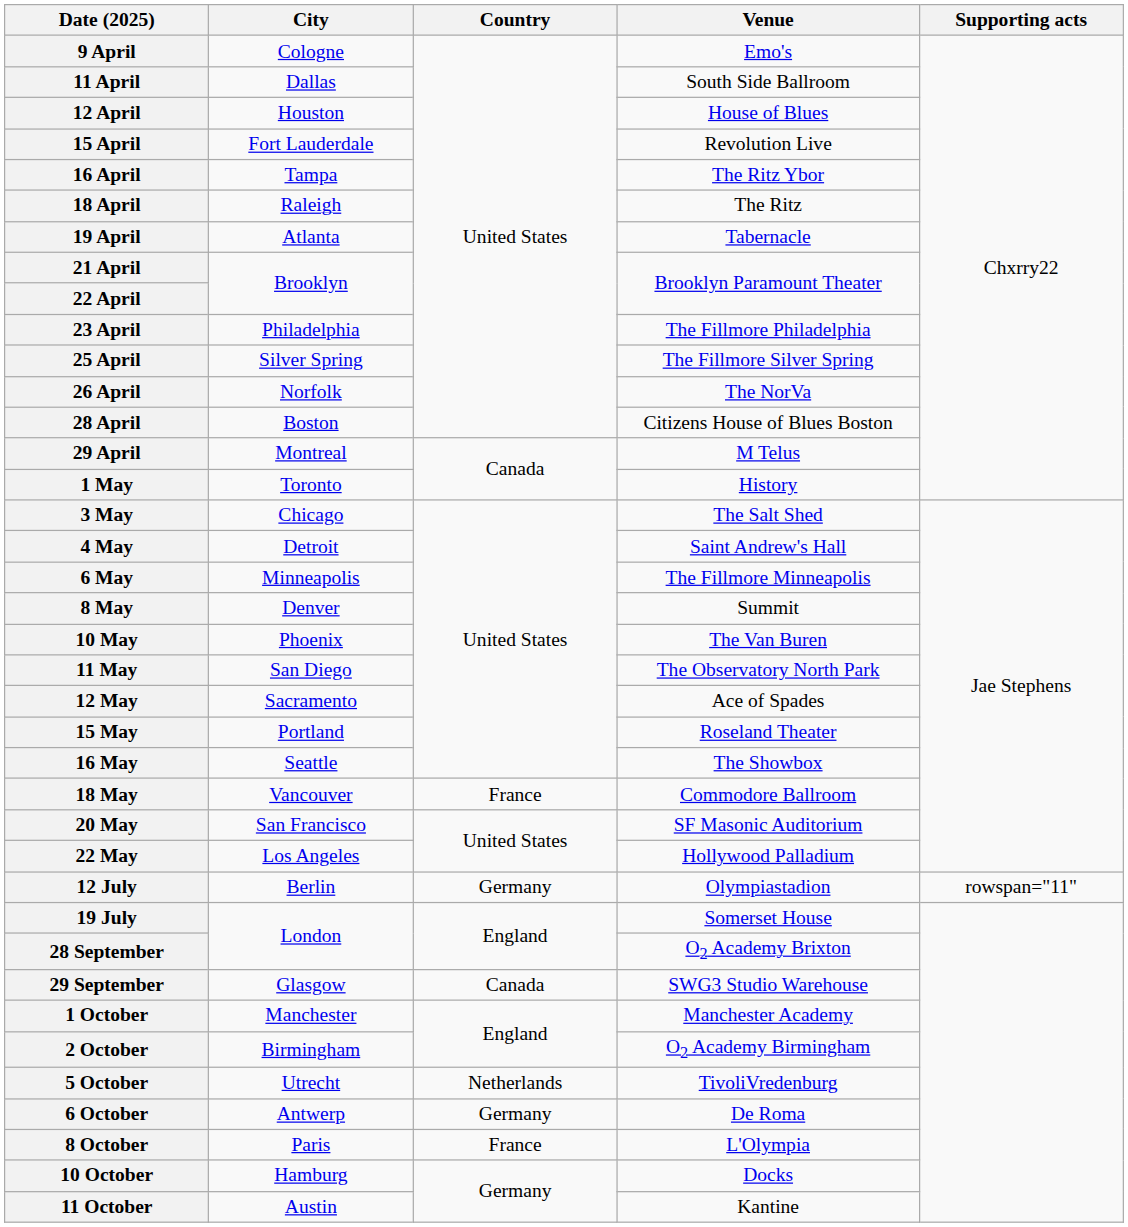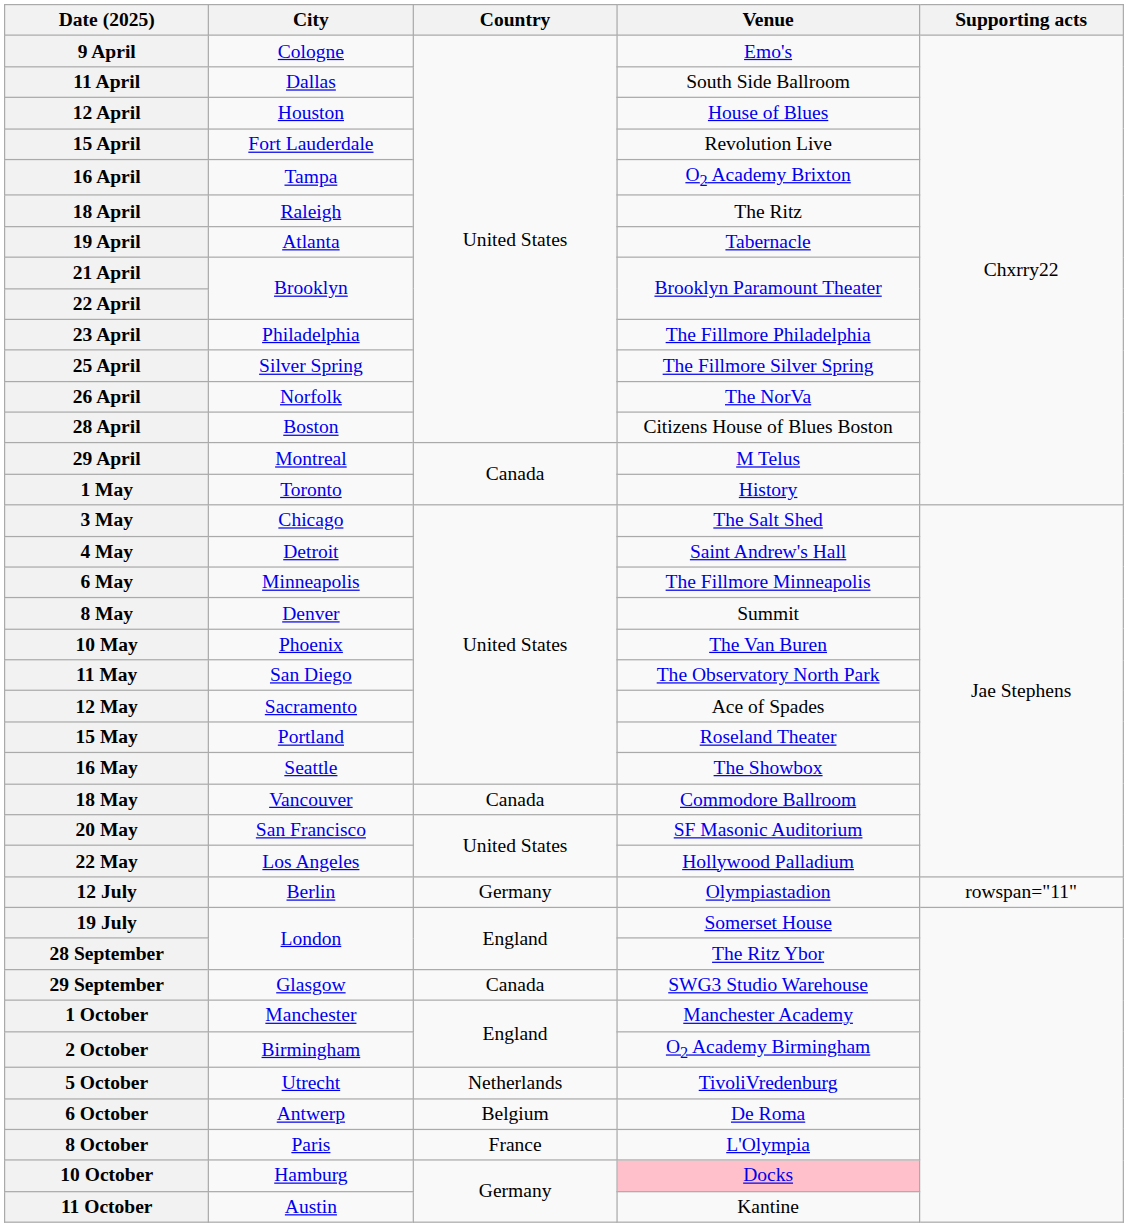(768, 174) The Ritz Ybor -> (768, 177) O2 Academy Brixton
(515, 793) France -> (515, 799) Canada
(768, 951) O2 Academy Brixton -> (768, 953) The Ritz Ybor
(515, 1113) Germany -> (515, 1113) Belgium
(768, 1175) no background -> (768, 1175) pink background
